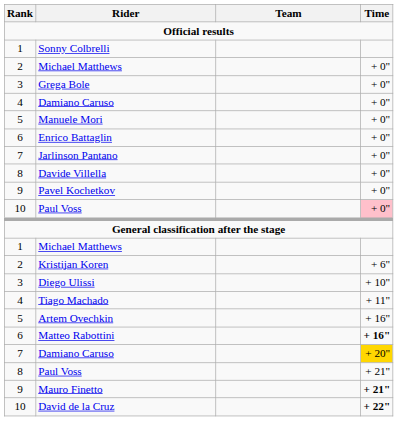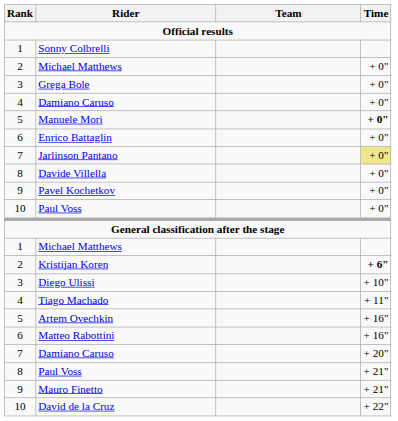(381, 119) normal -> (378, 119) bold
(381, 155) no background -> (379, 155) khaki background
(381, 208) pink background -> (379, 208) no background
(381, 264) normal -> (378, 264) bold
(377, 335) bold -> (376, 335) normal
(378, 353) gold background -> (376, 353) no background
(377, 389) bold -> (376, 389) normal
(377, 406) bold -> (376, 406) normal
